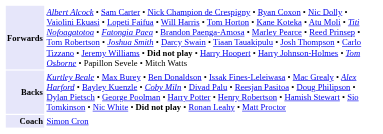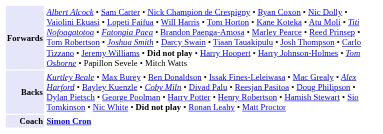(68, 121) normal -> (69, 121) bold
